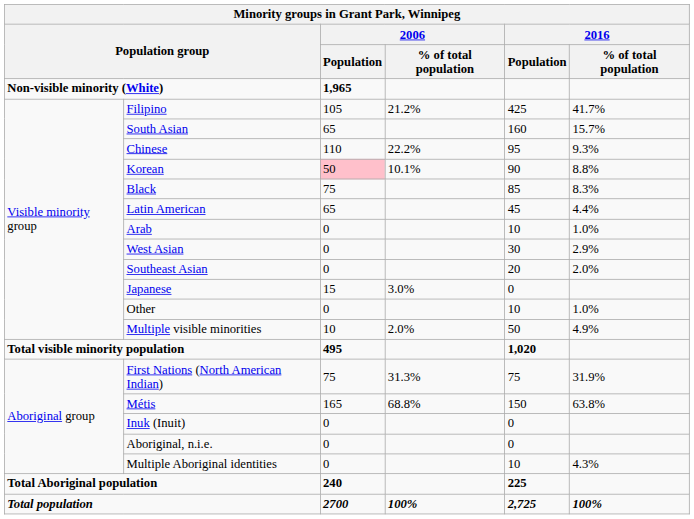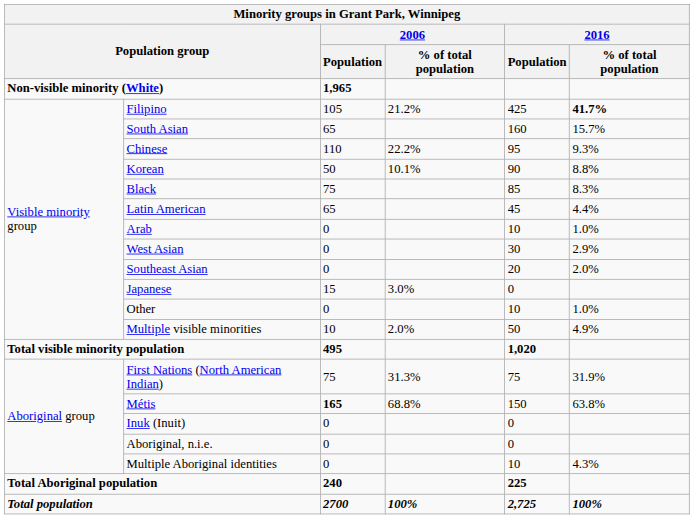(589, 108) normal -> (590, 108) bold
(329, 169) pink background -> (329, 169) no background
(333, 403) normal -> (333, 403) bold
